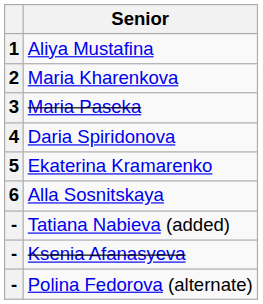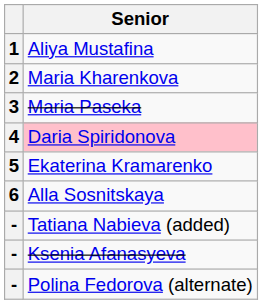(102, 136) no background -> (102, 136) pink background
